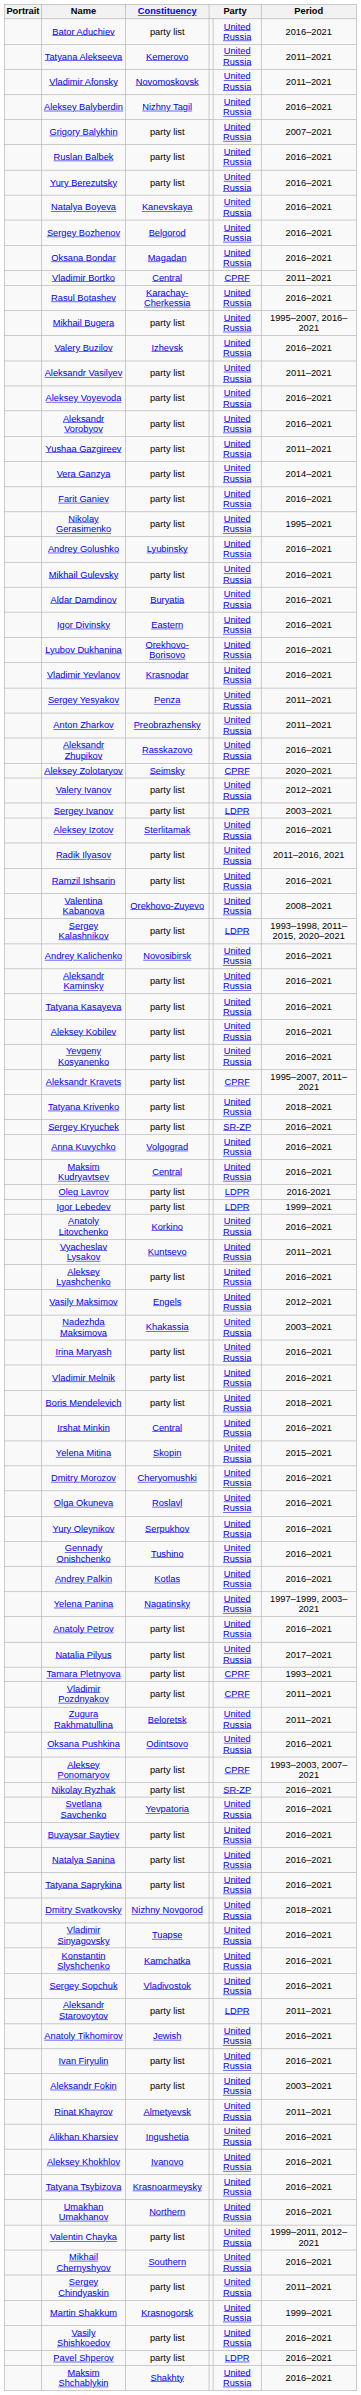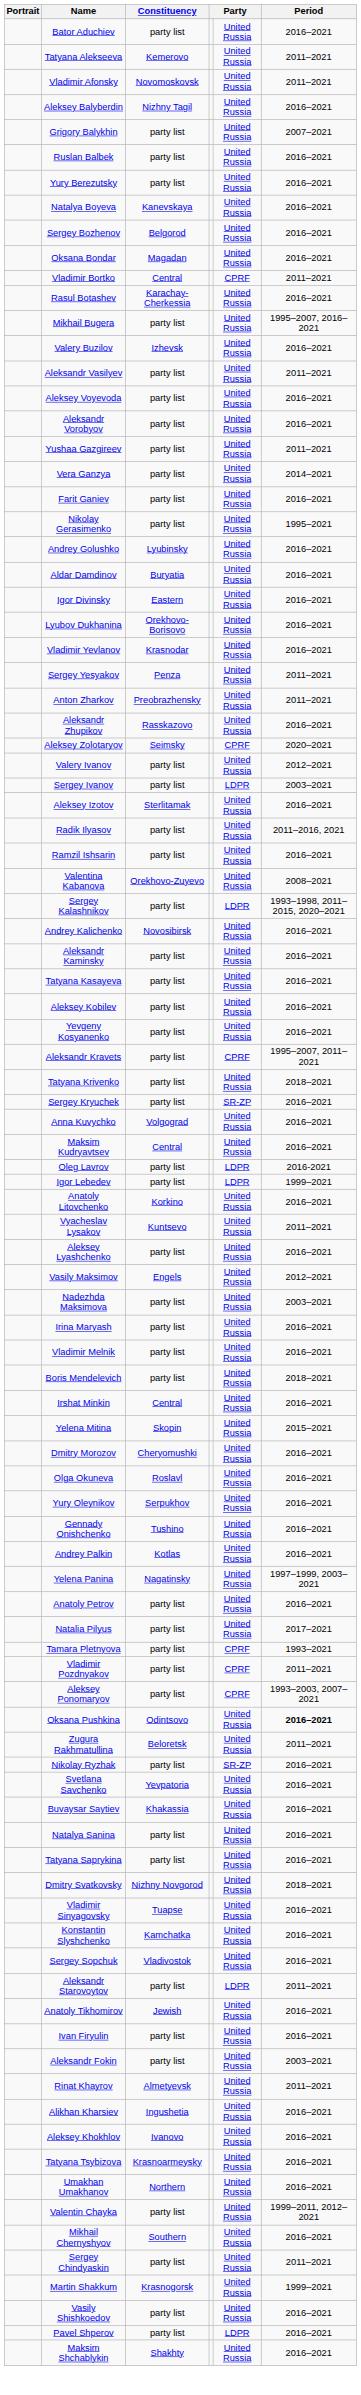- row: (84, 574)
(167, 1327) Khakassia -> (167, 1302) party list
rows swapped: (84, 1770) <-> (84, 1719)
(309, 1744) normal -> (309, 1719) bold
(167, 1835) party list -> (167, 1809) Khakassia
